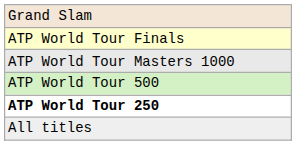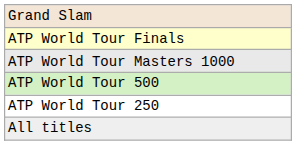(84, 106) bold -> (84, 106) normal
